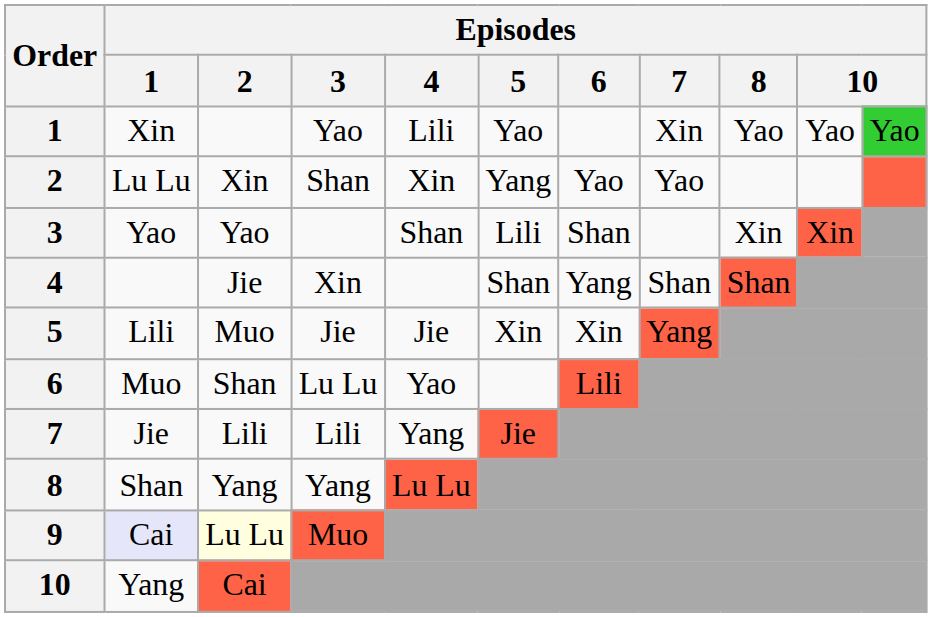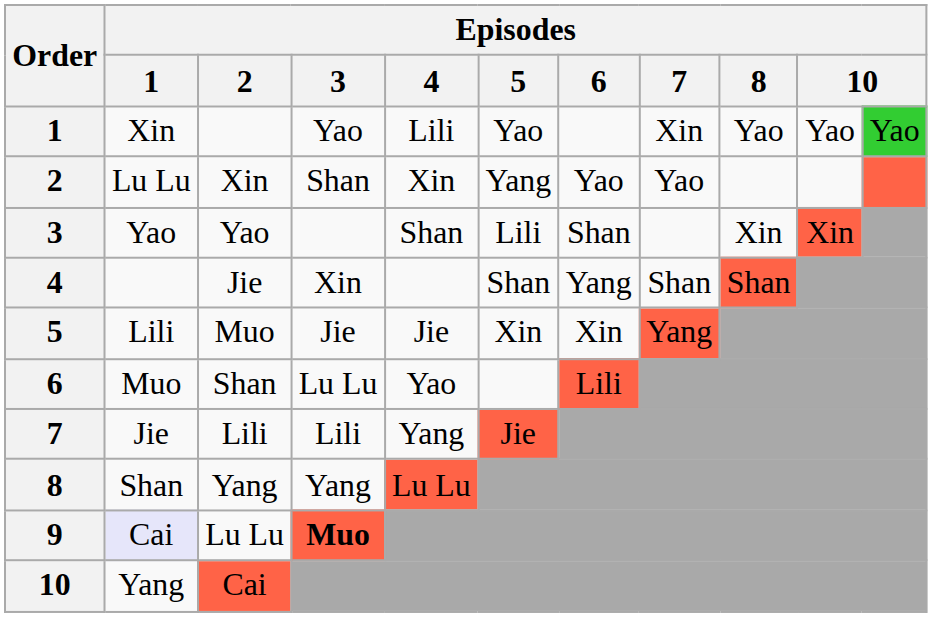(245, 534) lightyellow background -> (245, 534) no background
(338, 534) normal -> (338, 534) bold
